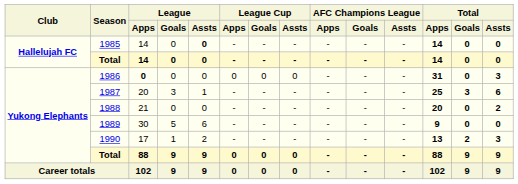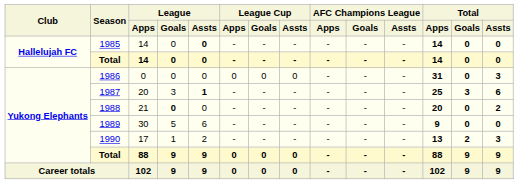(143, 76) bold -> (143, 76) normal
(204, 92) normal -> (204, 92) bold
(173, 107) normal -> (173, 107) bold
